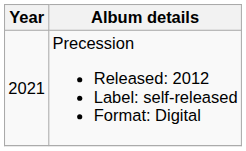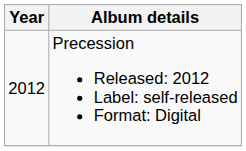(27, 87) 2021 -> (27, 87) 2012
